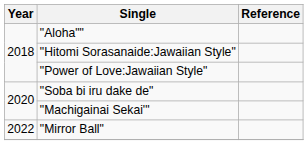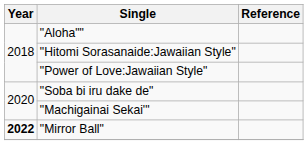(21, 129) normal -> (21, 129) bold
